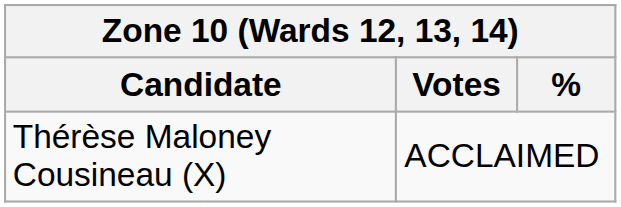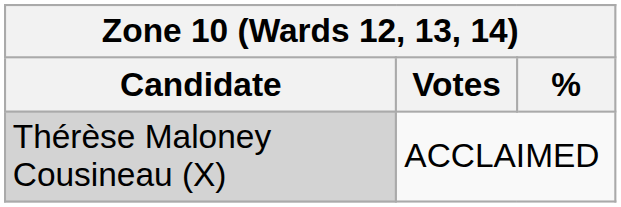(142, 155) no background -> (142, 155) lightgrey background
